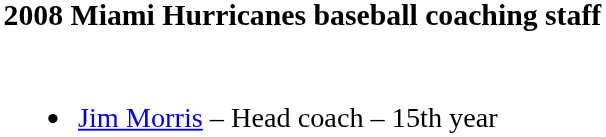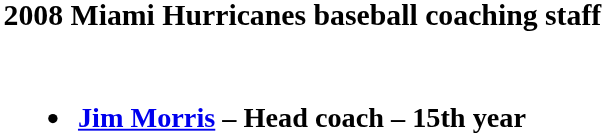(302, 118) normal -> (302, 118) bold
